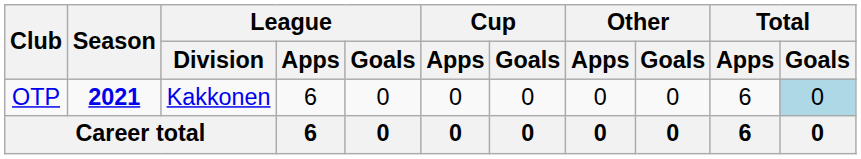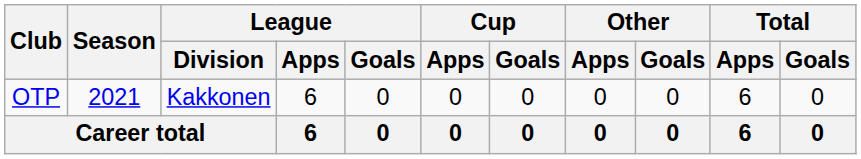(114, 97) bold -> (114, 97) normal
(818, 97) lightblue background -> (818, 97) no background
